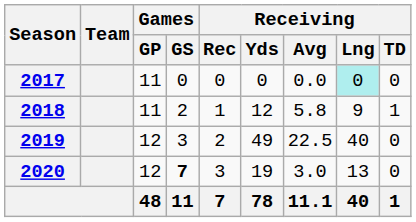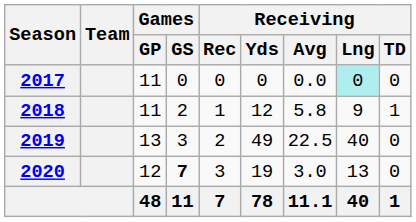(150, 141) 12 -> (150, 141) 13
